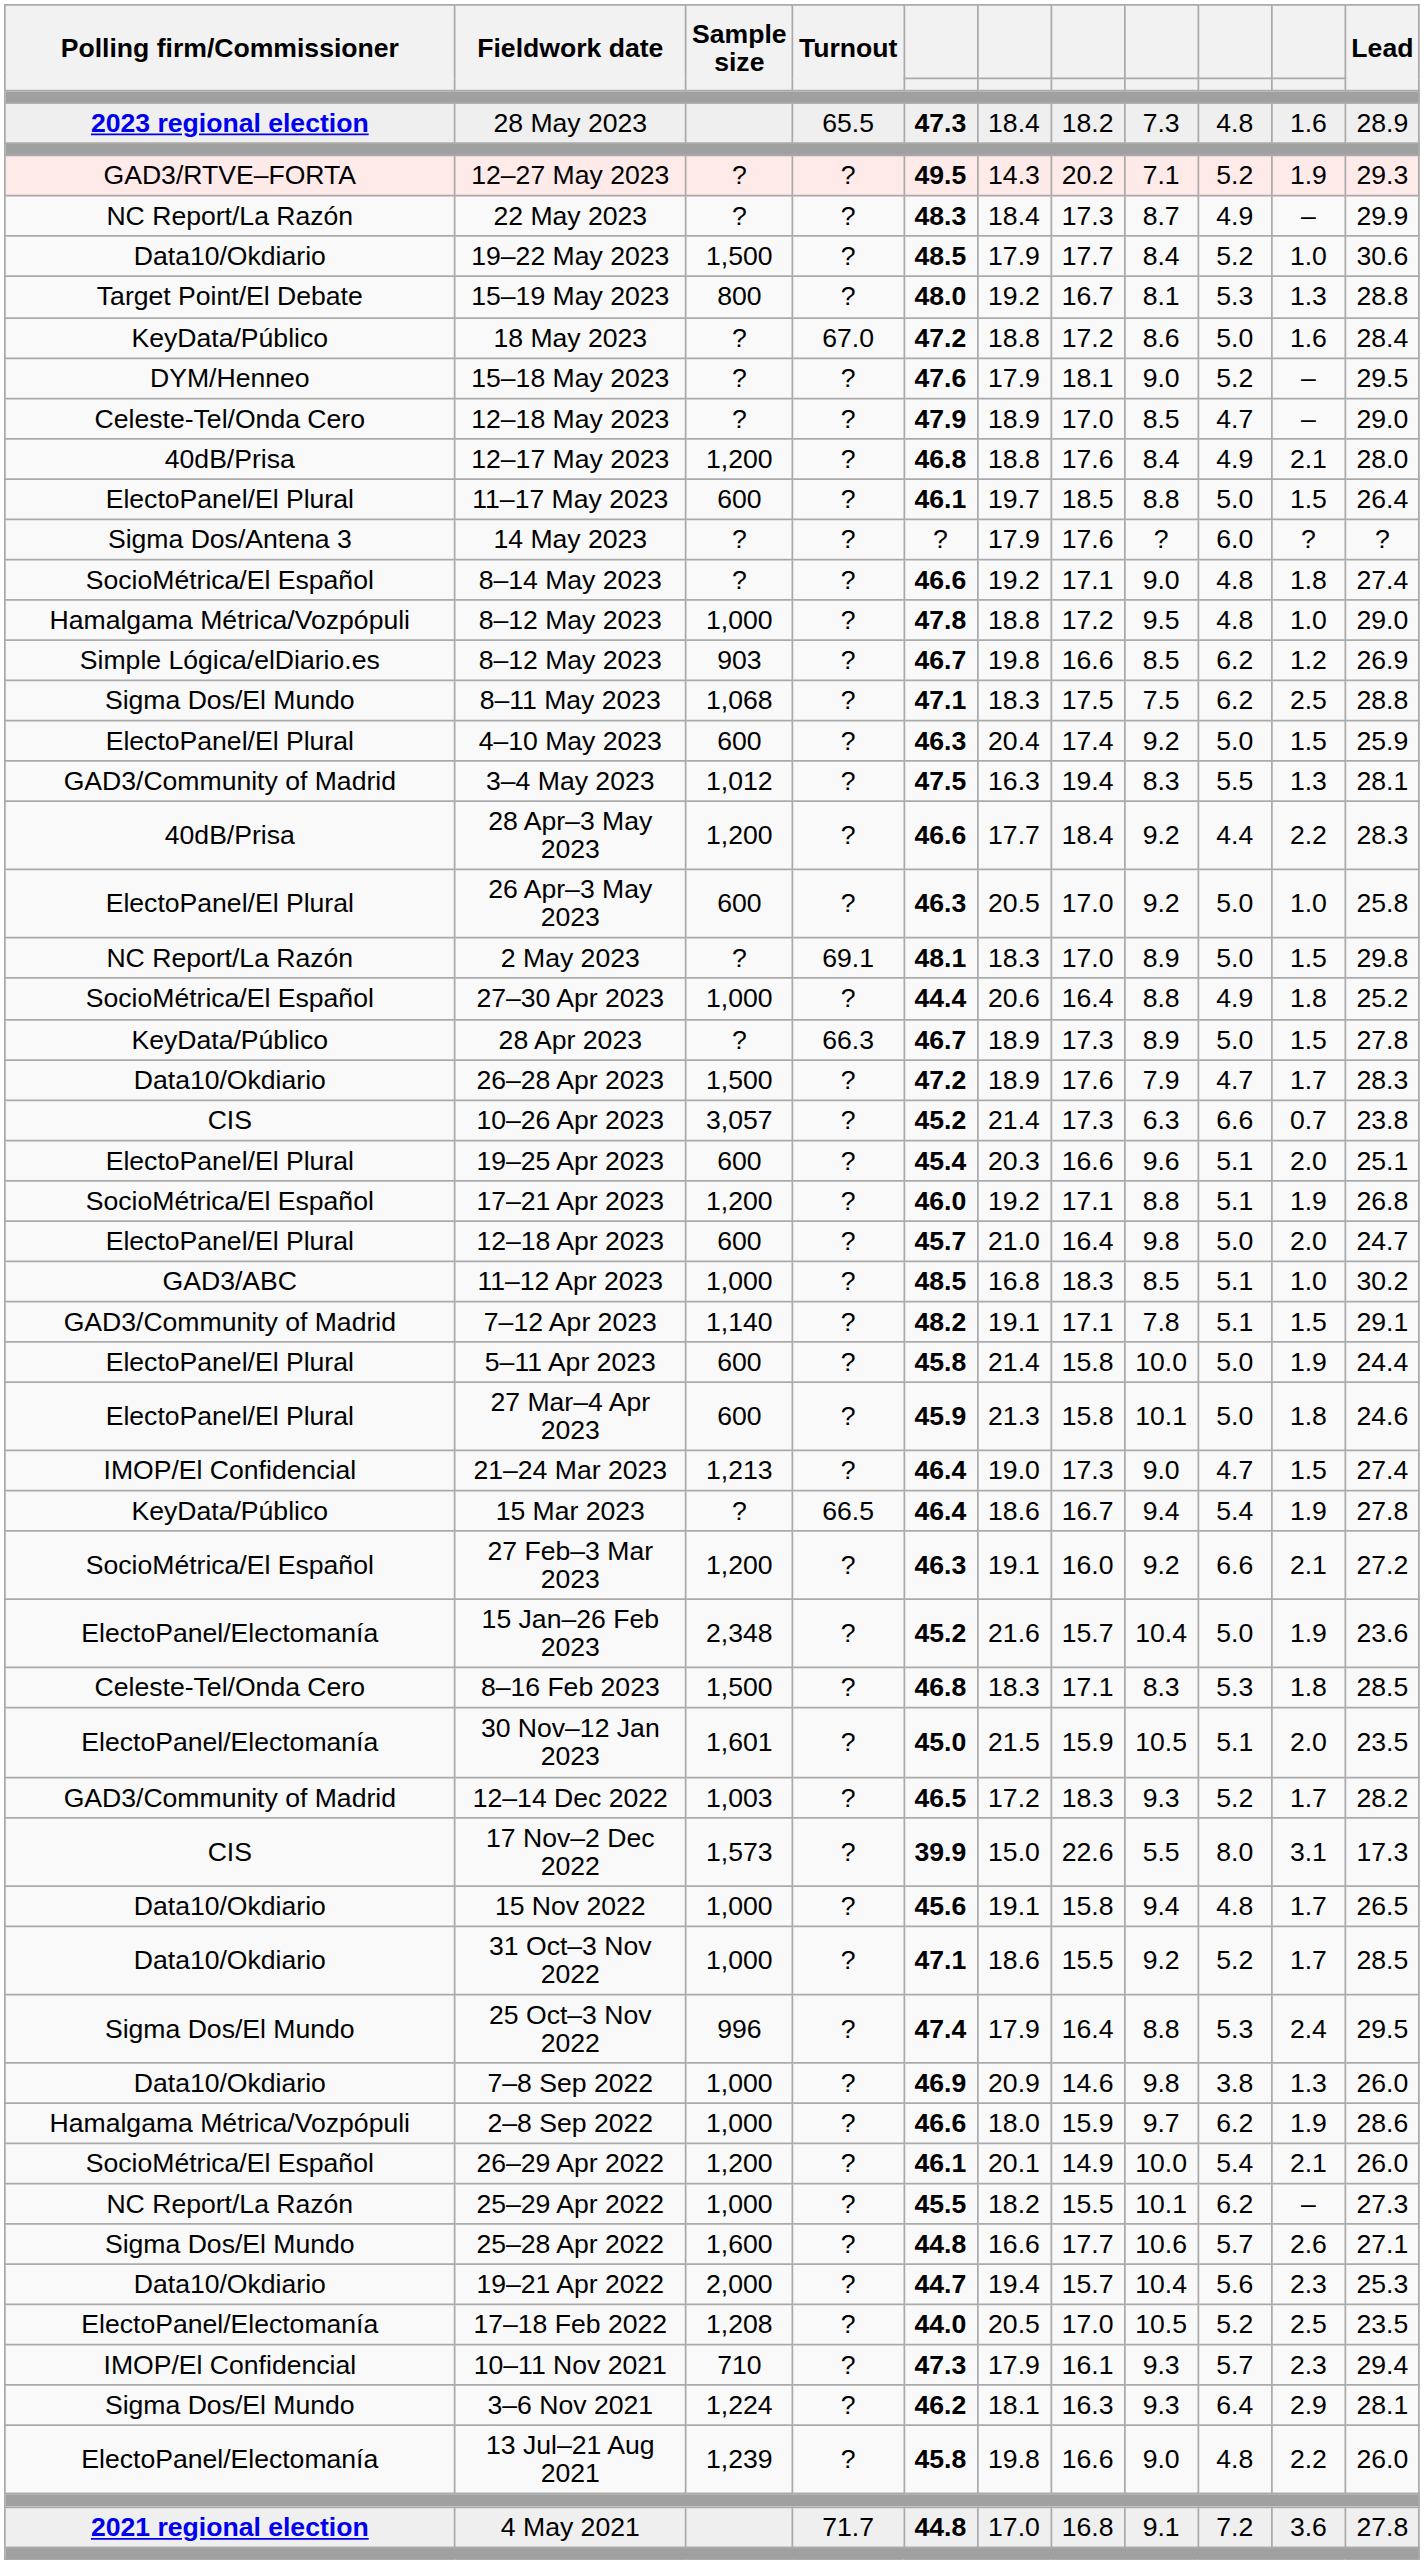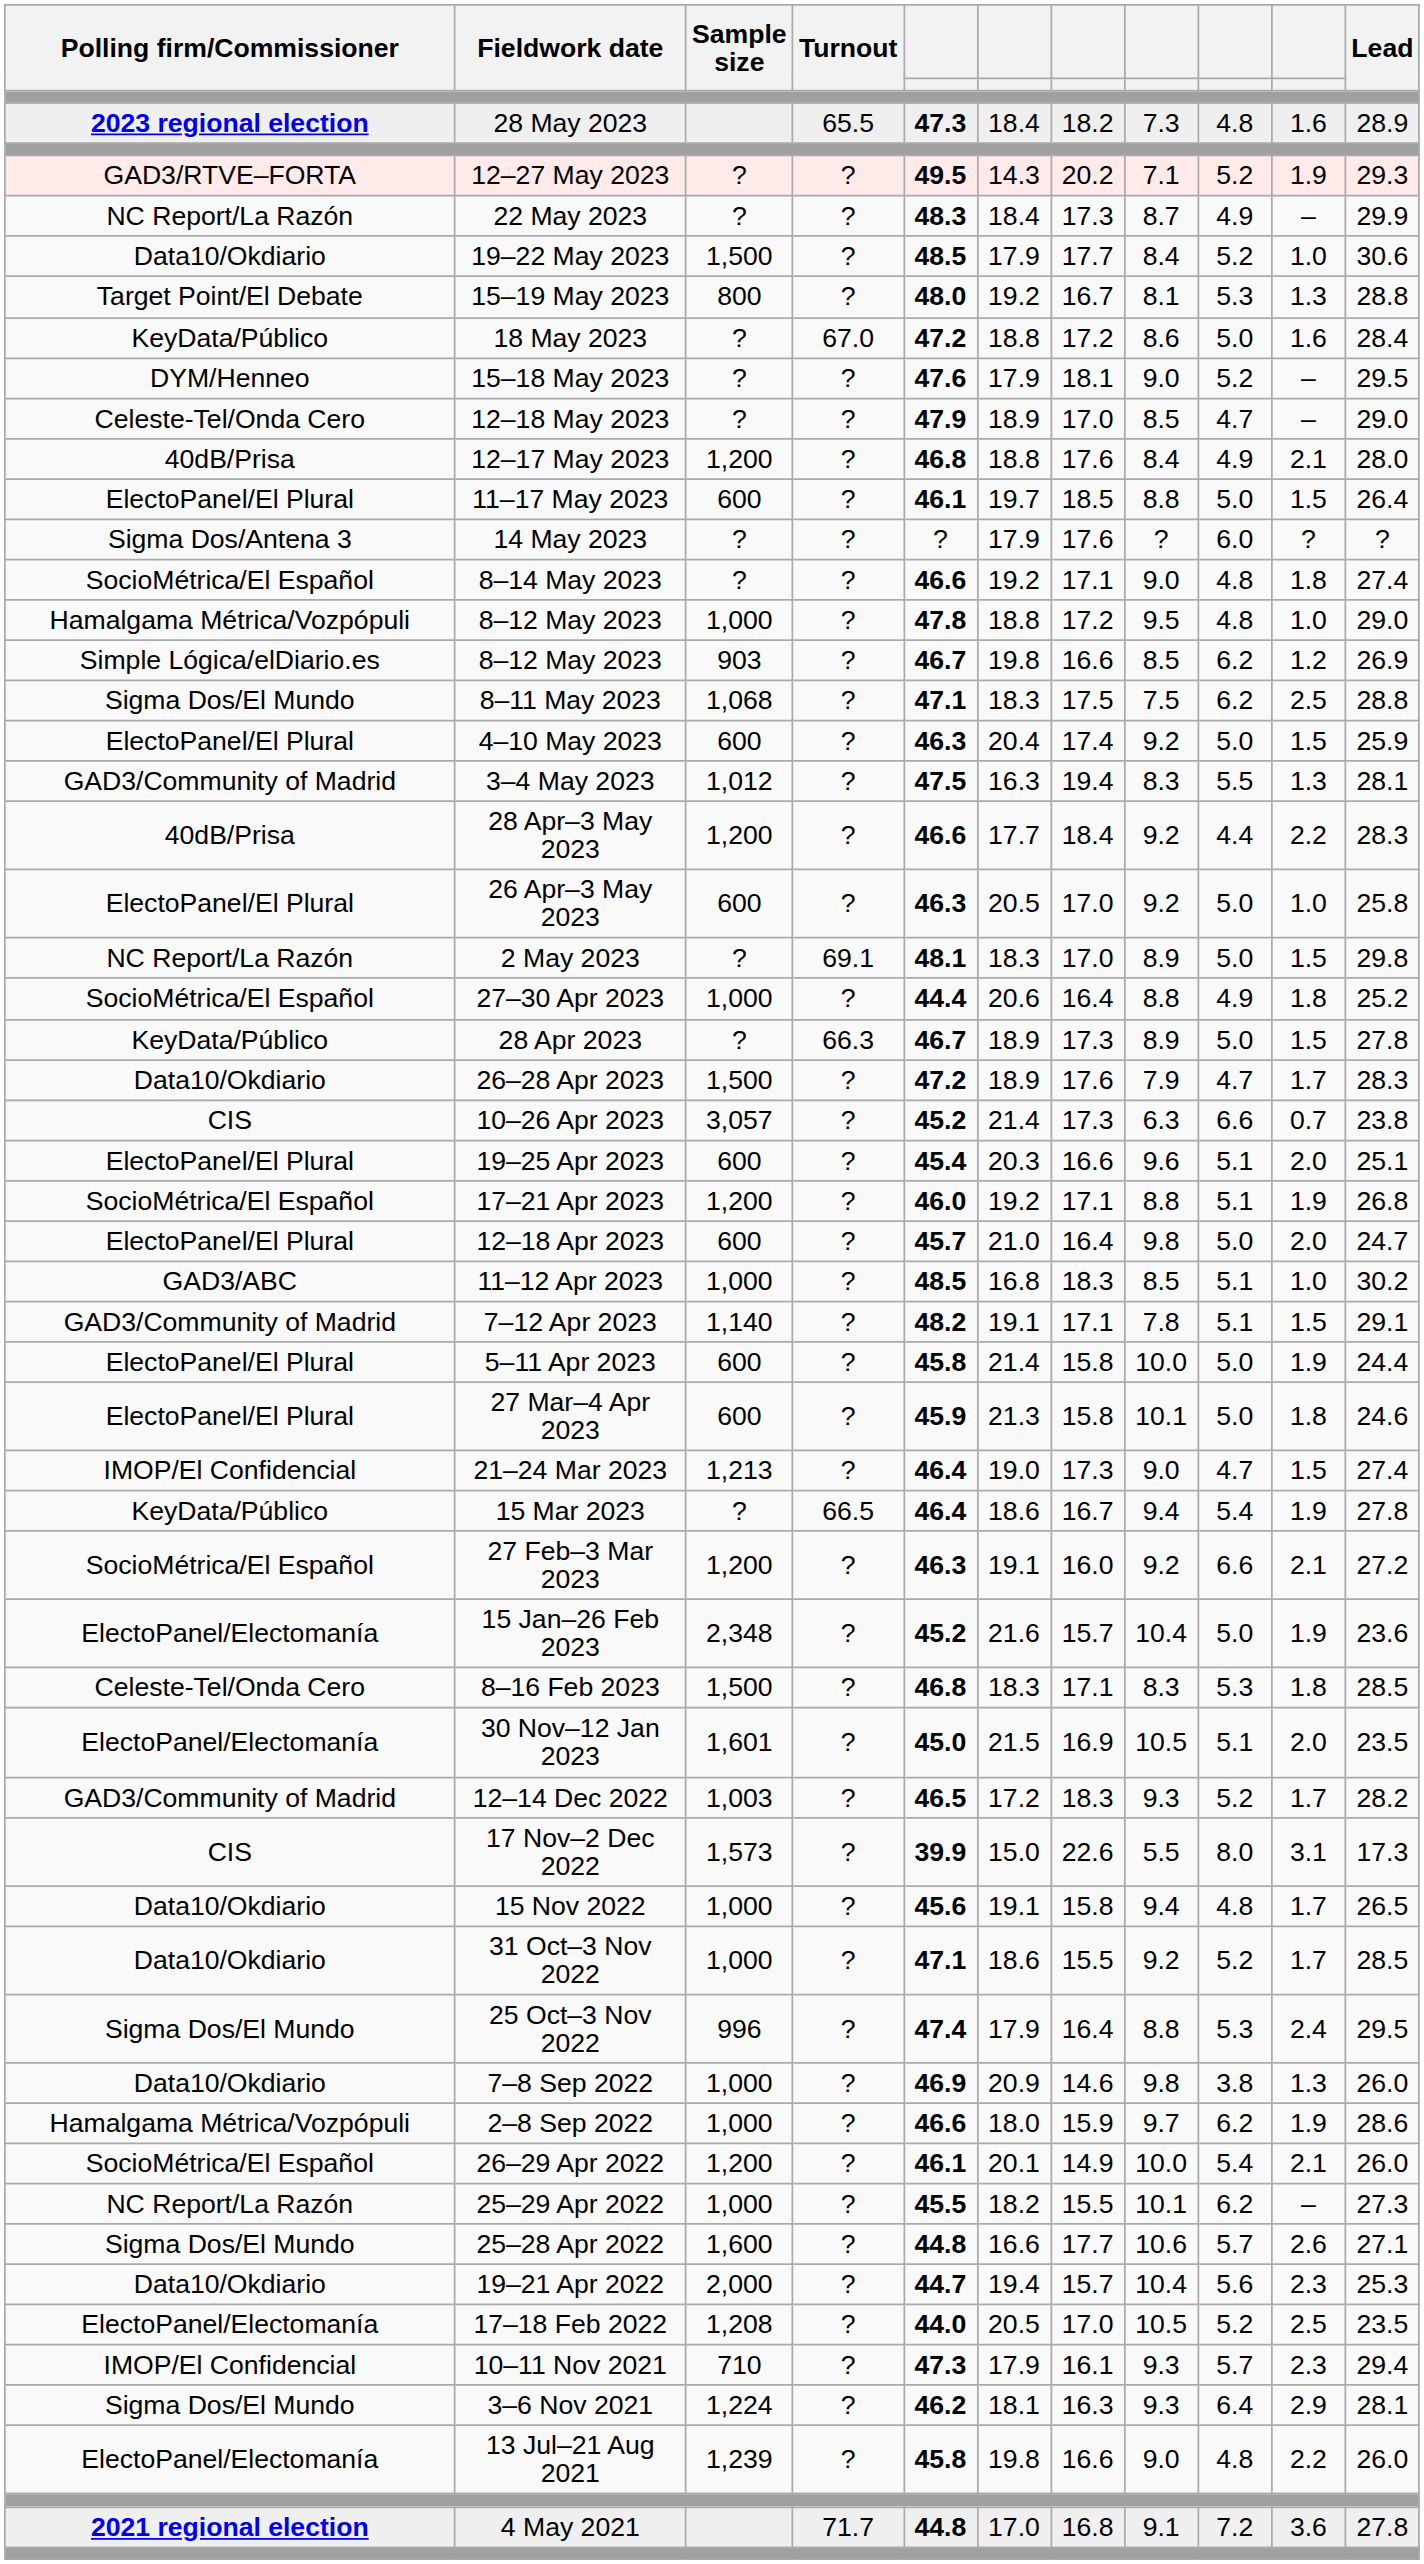(1088, 1742) 15.9 -> (1088, 1742) 16.9
